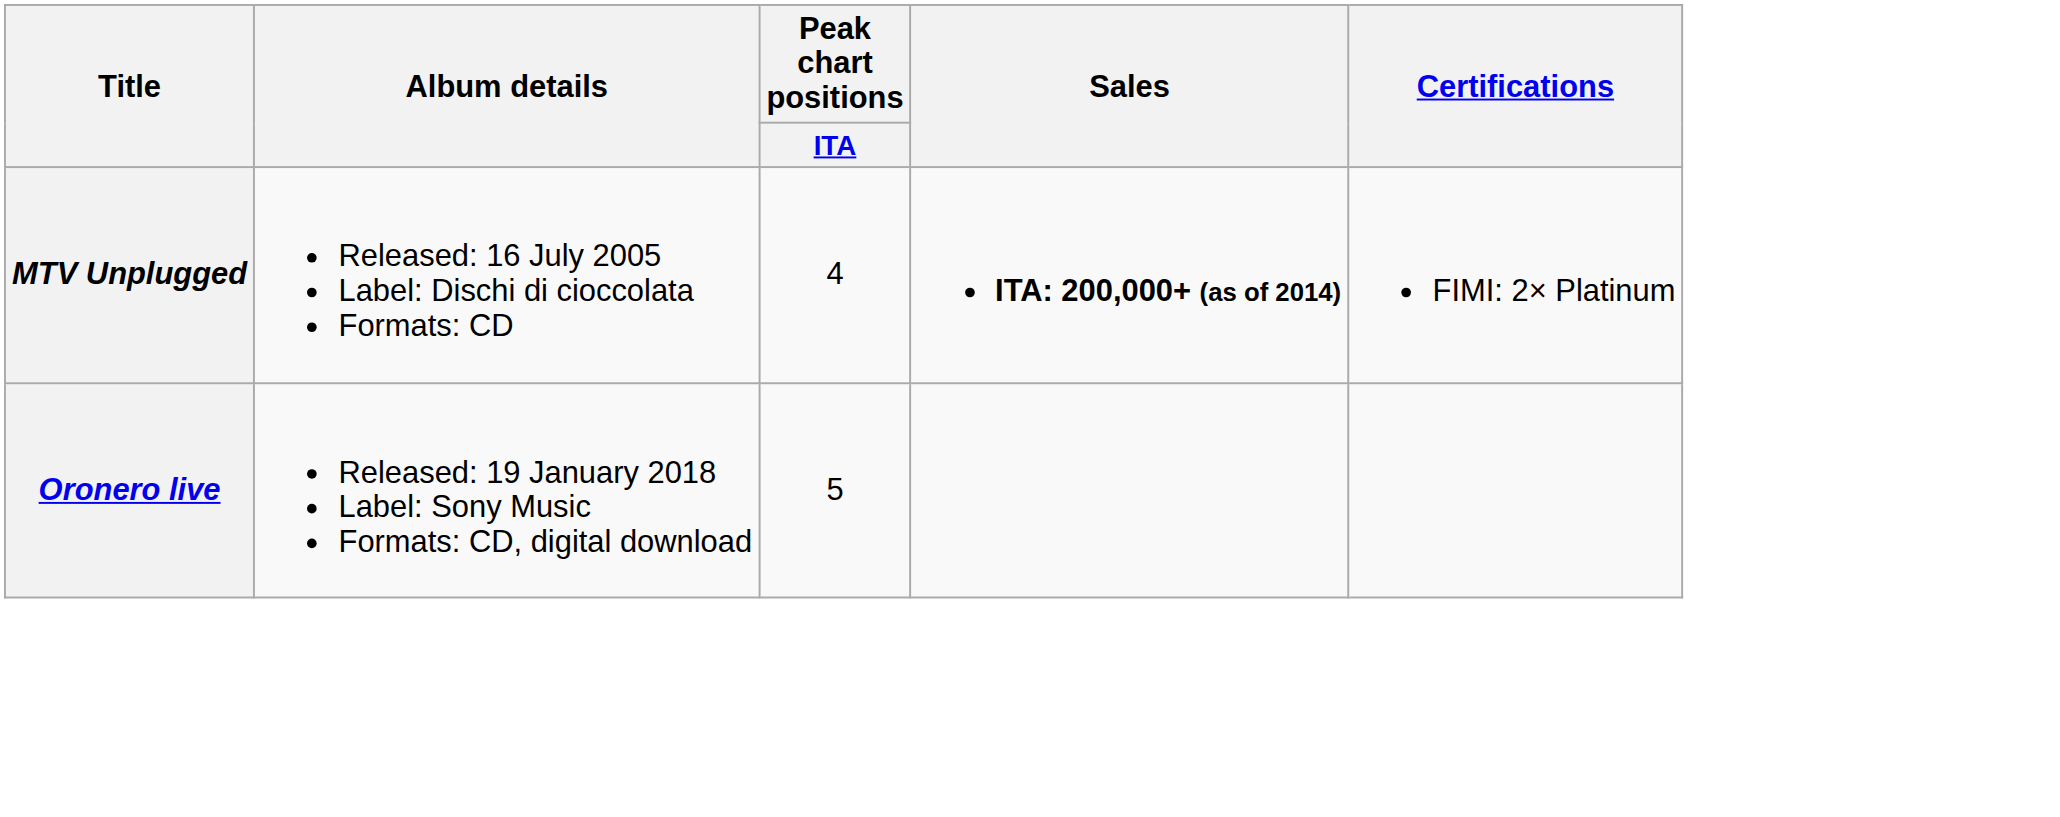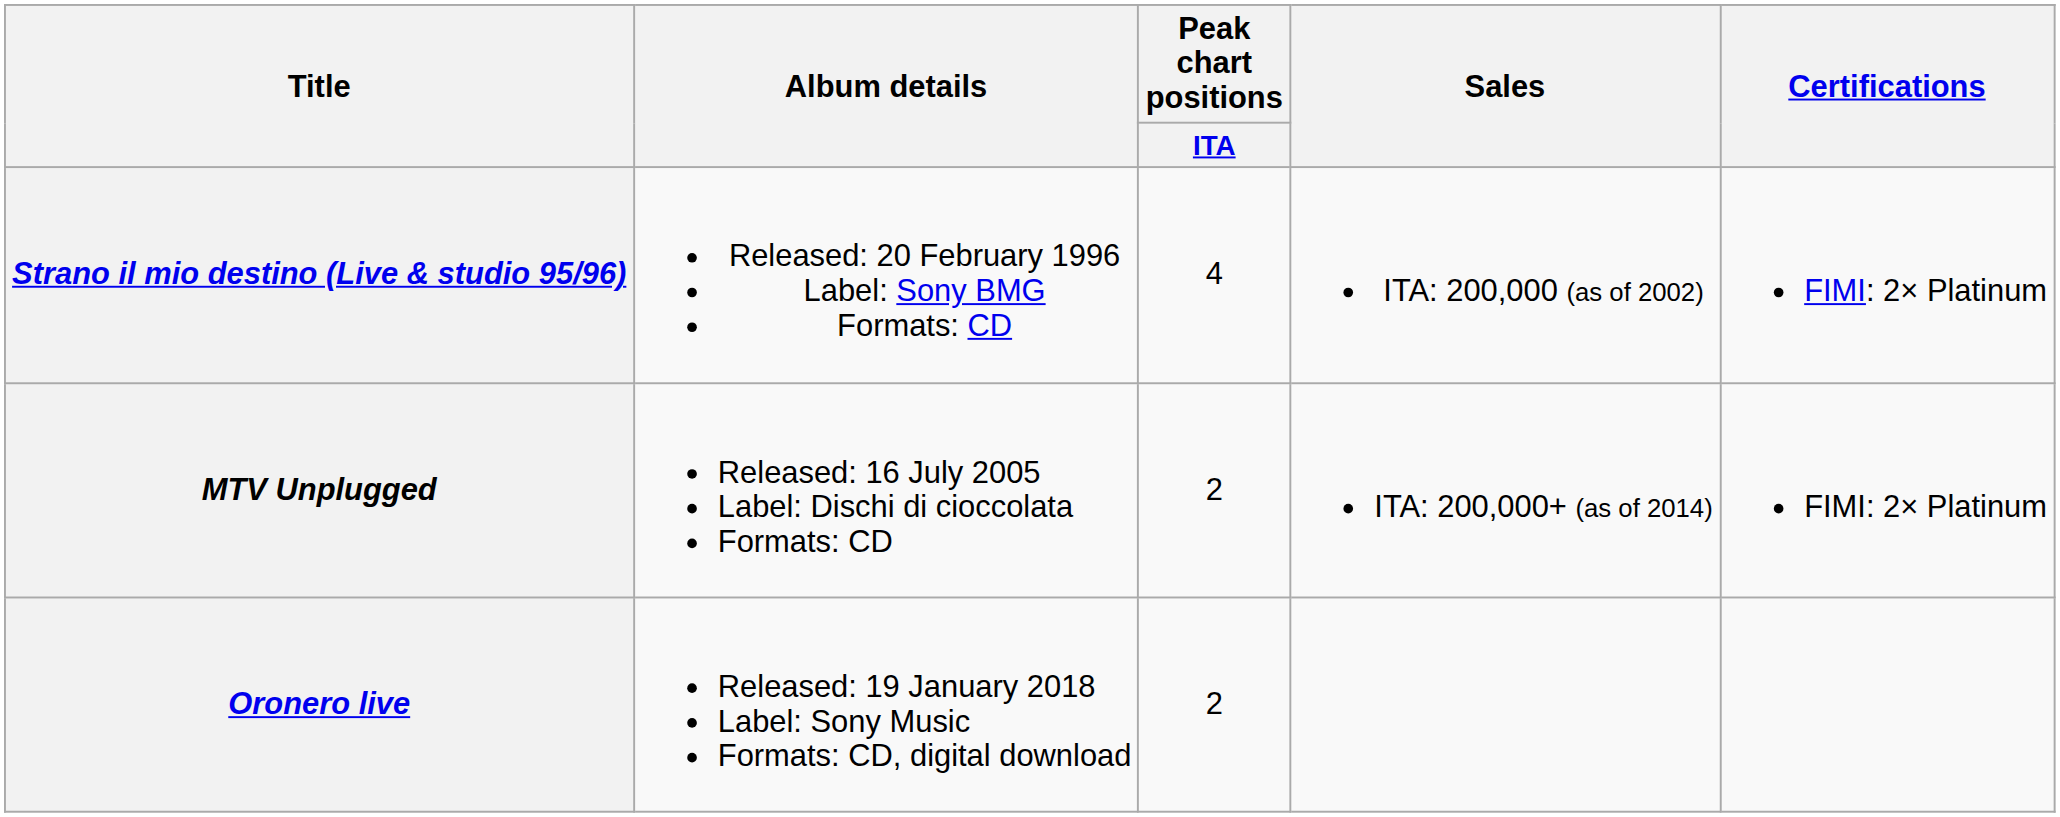+ row: (319, 274)
(835, 274) 4 -> (1214, 489) 2
(1130, 292) bold -> (1505, 507) normal
(835, 489) 5 -> (1214, 704) 2
